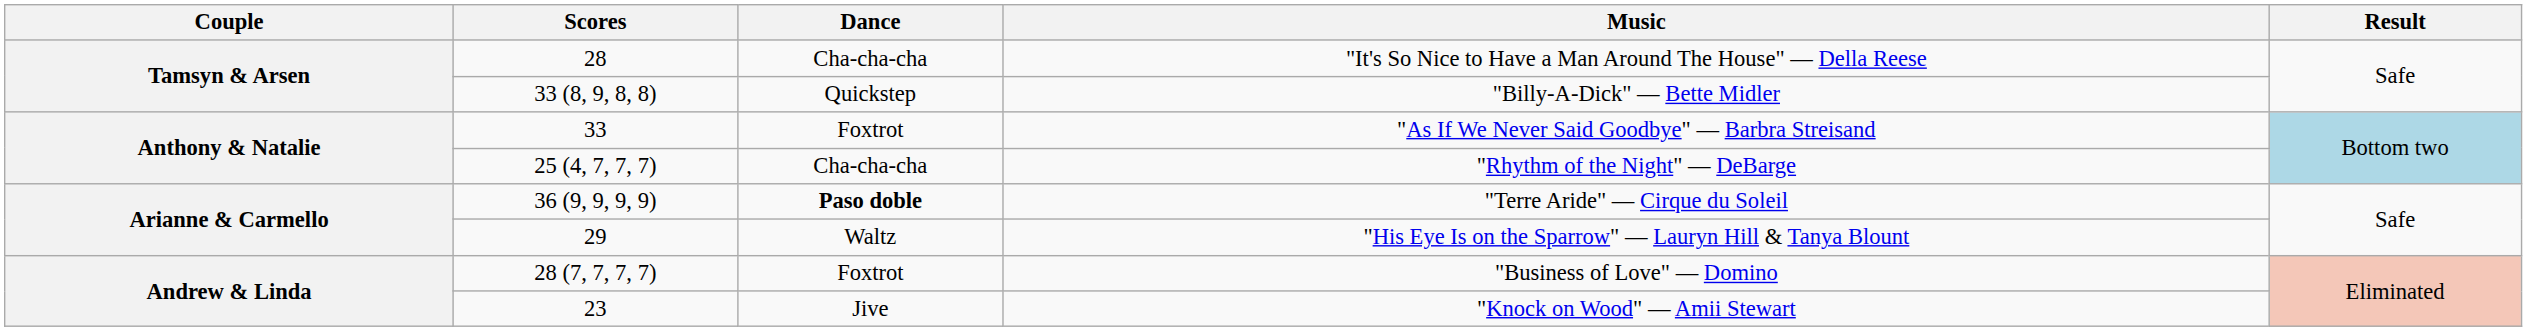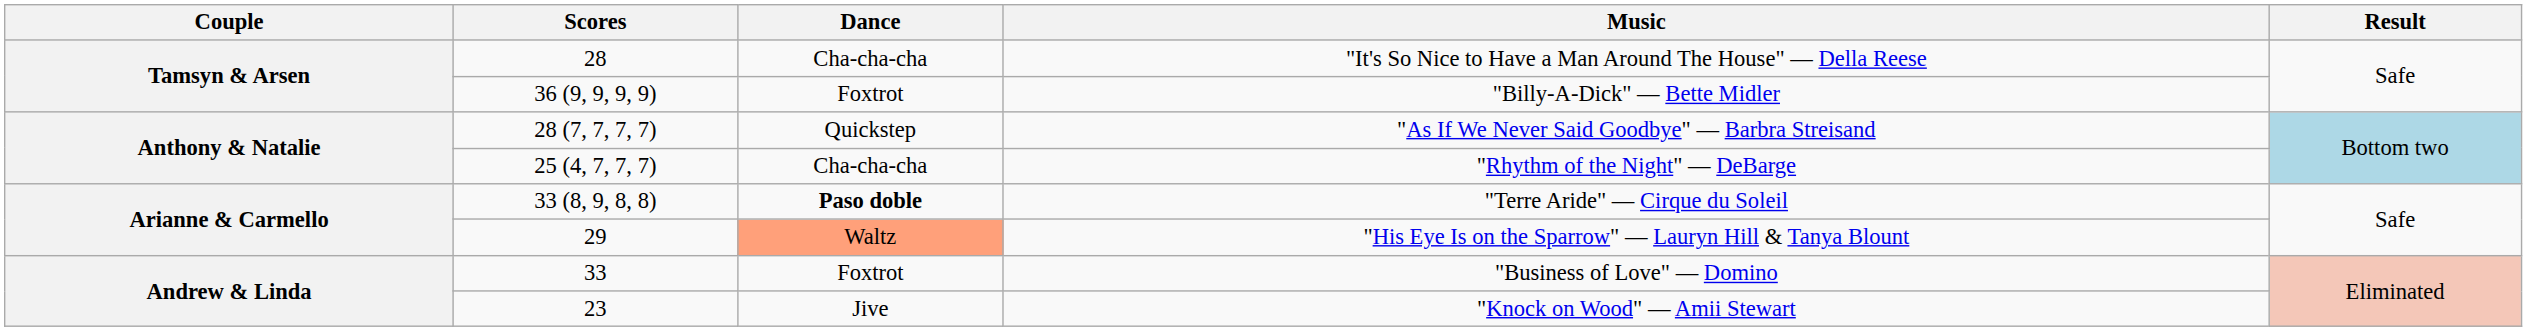(595, 93) 33 (8, 9, 8, 8) -> (595, 93) 36 (9, 9, 9, 9)
(870, 93) Quickstep -> (870, 93) Foxtrot
(595, 129) 33 -> (595, 129) 28 (7, 7, 7, 7)
(870, 129) Foxtrot -> (870, 129) Quickstep
(595, 201) 36 (9, 9, 9, 9) -> (595, 201) 33 (8, 9, 8, 8)
(870, 237) no background -> (870, 237) lightsalmon background
(595, 272) 28 (7, 7, 7, 7) -> (595, 272) 33
